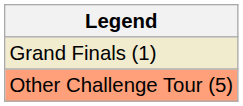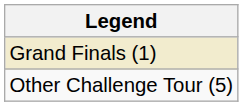(121, 85) lightsalmon background -> (121, 85) no background
